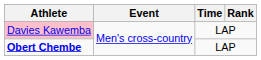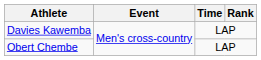(49, 30) pink background -> (49, 30) no background
(44, 47) bold -> (42, 47) normal
